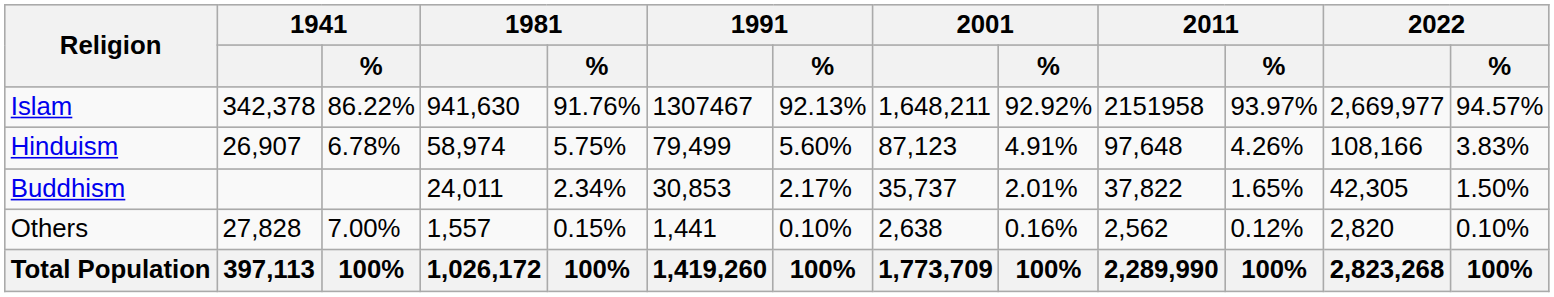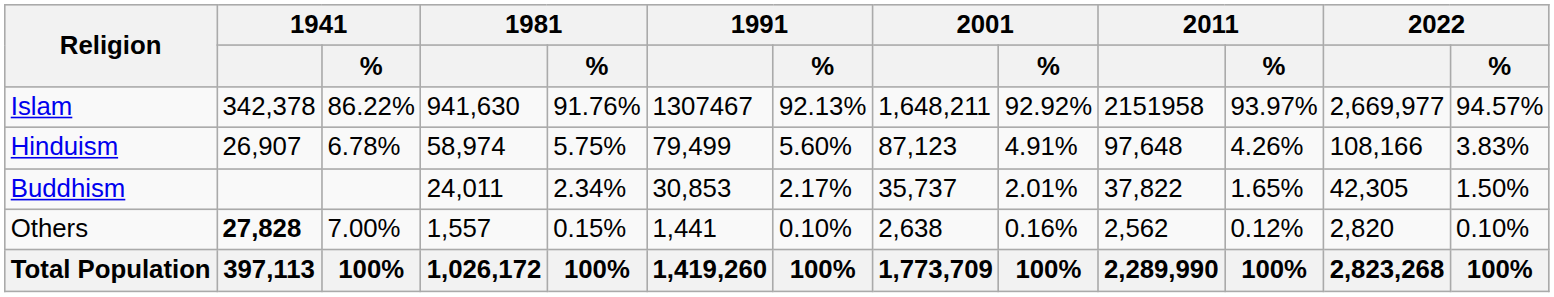(262, 229) normal -> (262, 229) bold
